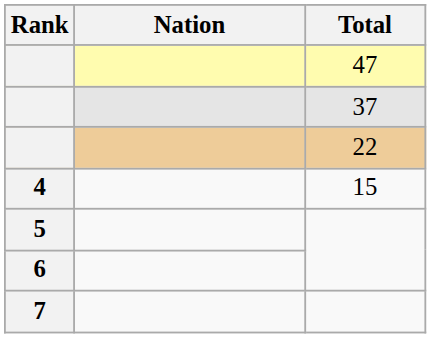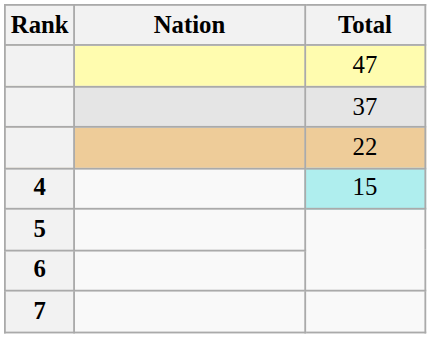(365, 187) no background -> (365, 187) paleturquoise background
